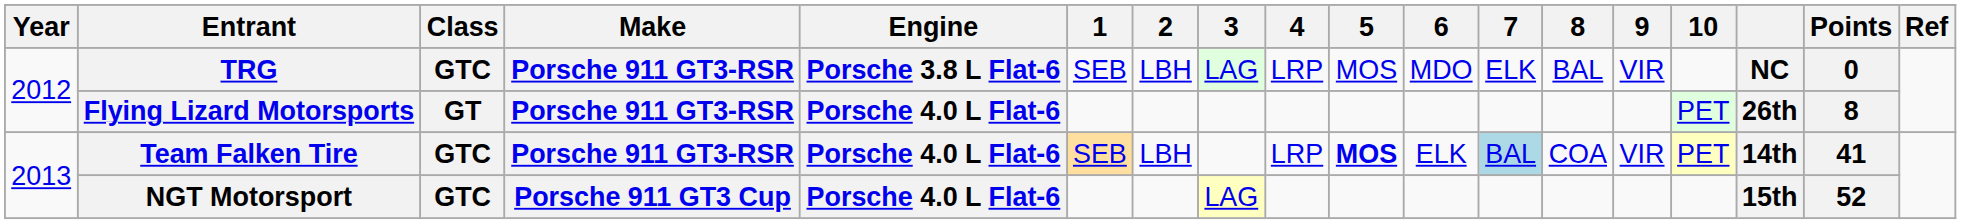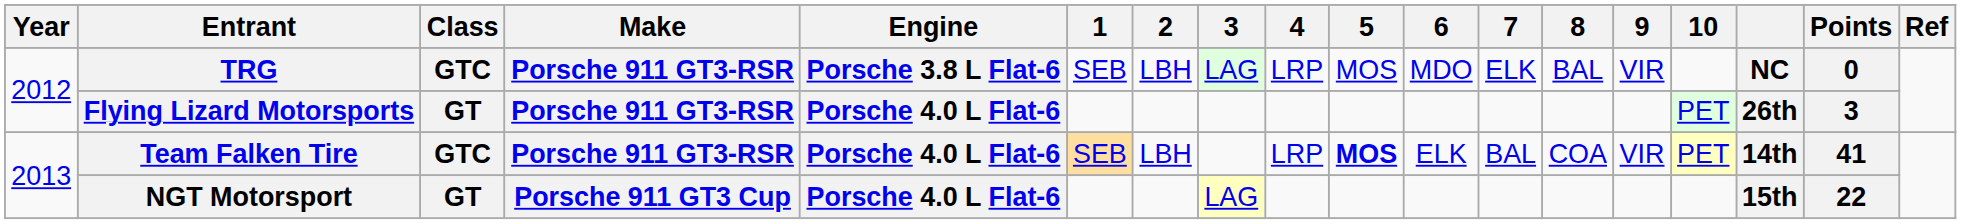(1851, 112) 8 -> (1851, 112) 3
(1511, 154) lightblue background -> (1511, 154) no background
(463, 197) GTC -> (463, 197) GT
(1851, 197) 52 -> (1851, 197) 22
